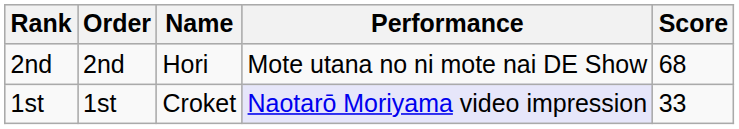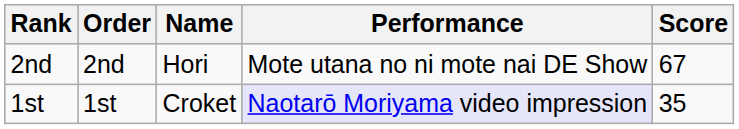(673, 63) 68 -> (673, 63) 67
(673, 103) 33 -> (673, 103) 35
